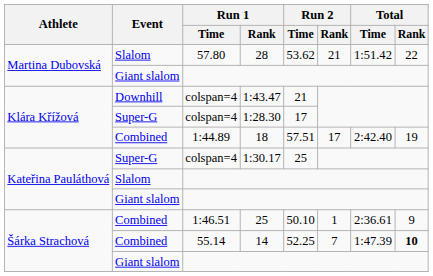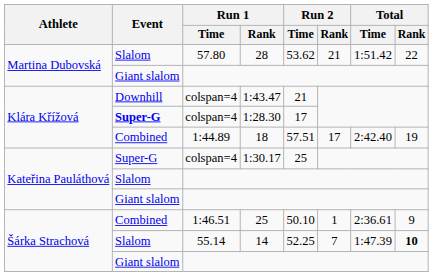(136, 117) normal -> (138, 117) bold
(141, 241) Combined -> (133, 241) Slalom
